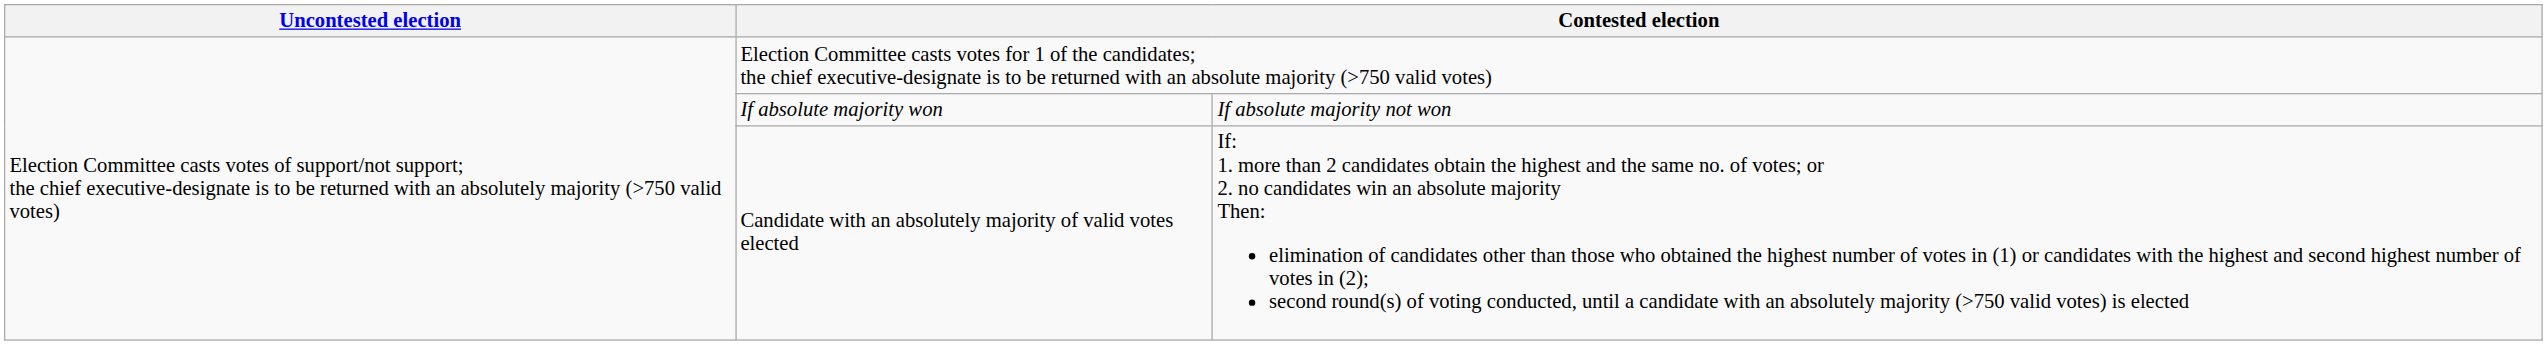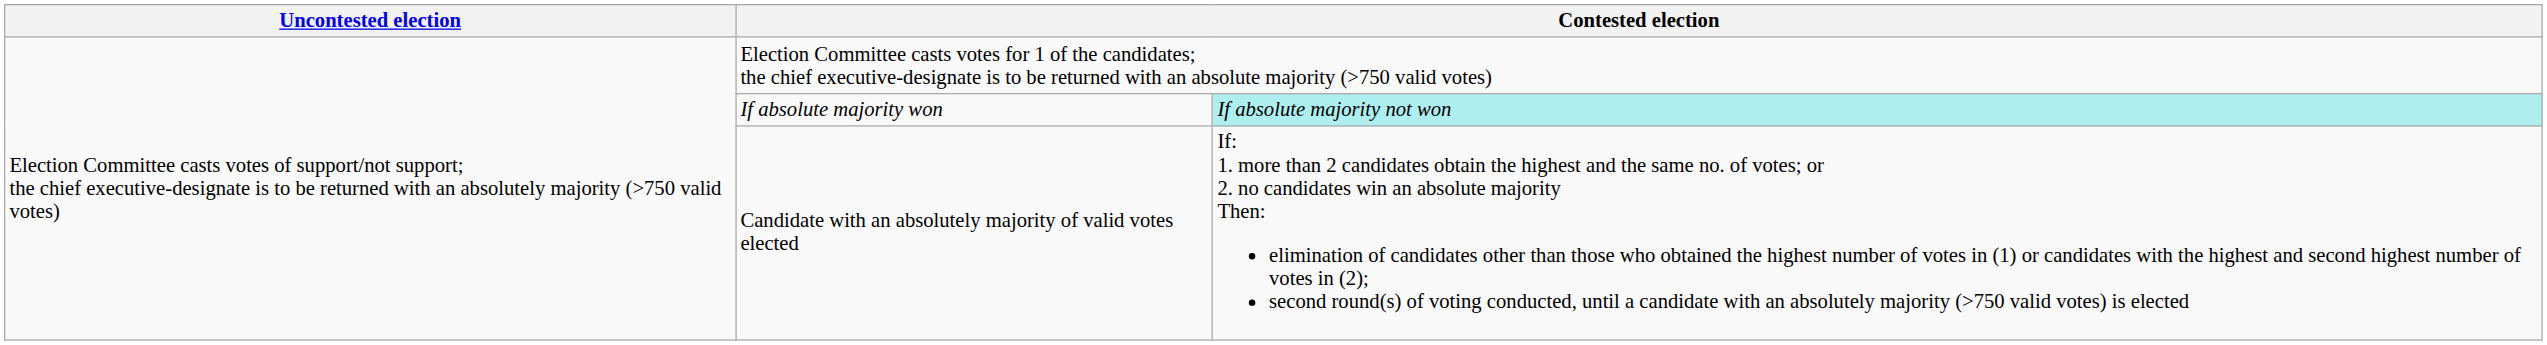(1334, 109) no background -> (1334, 109) paleturquoise background
